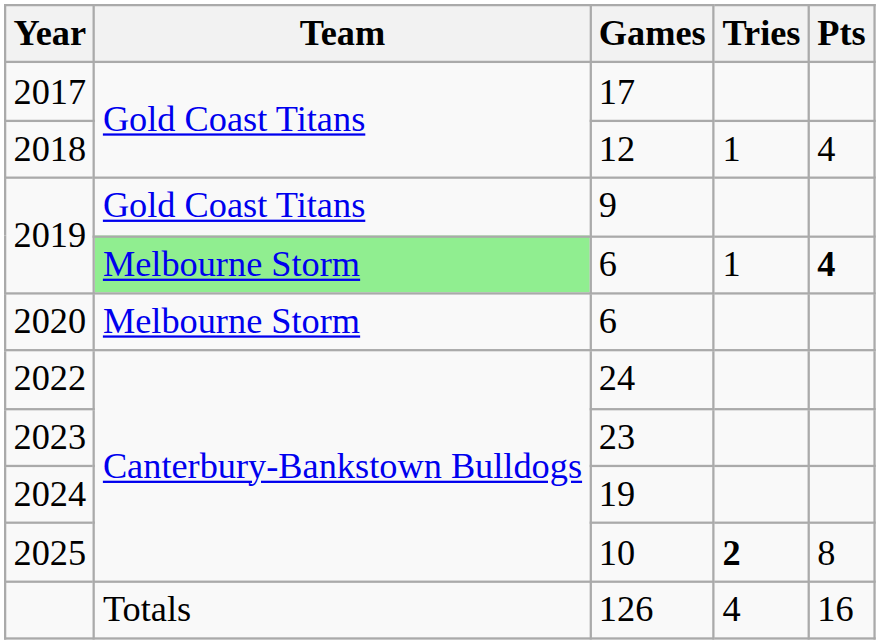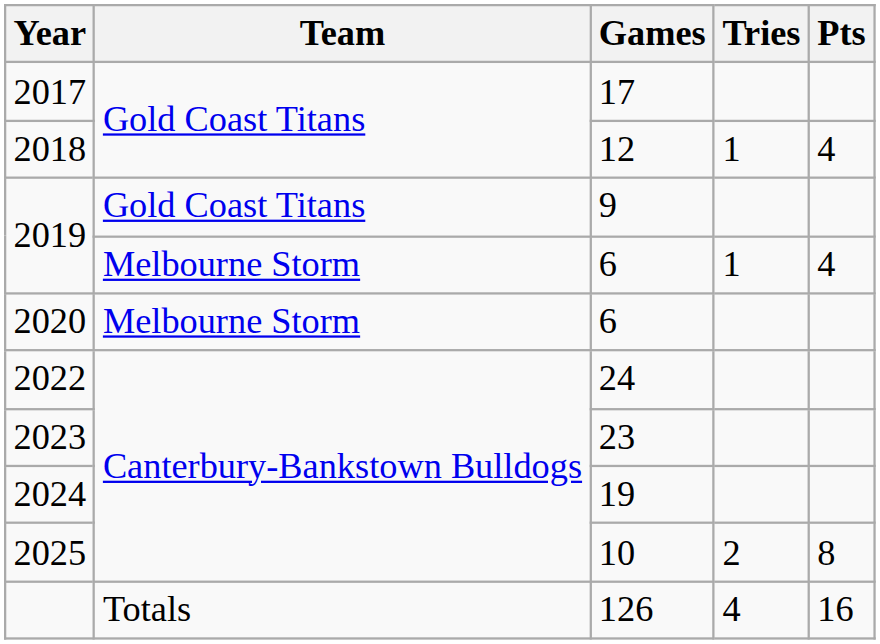(232, 263) lightgreen background -> (232, 263) no background
(826, 263) bold -> (826, 263) normal
(732, 551) bold -> (732, 551) normal
